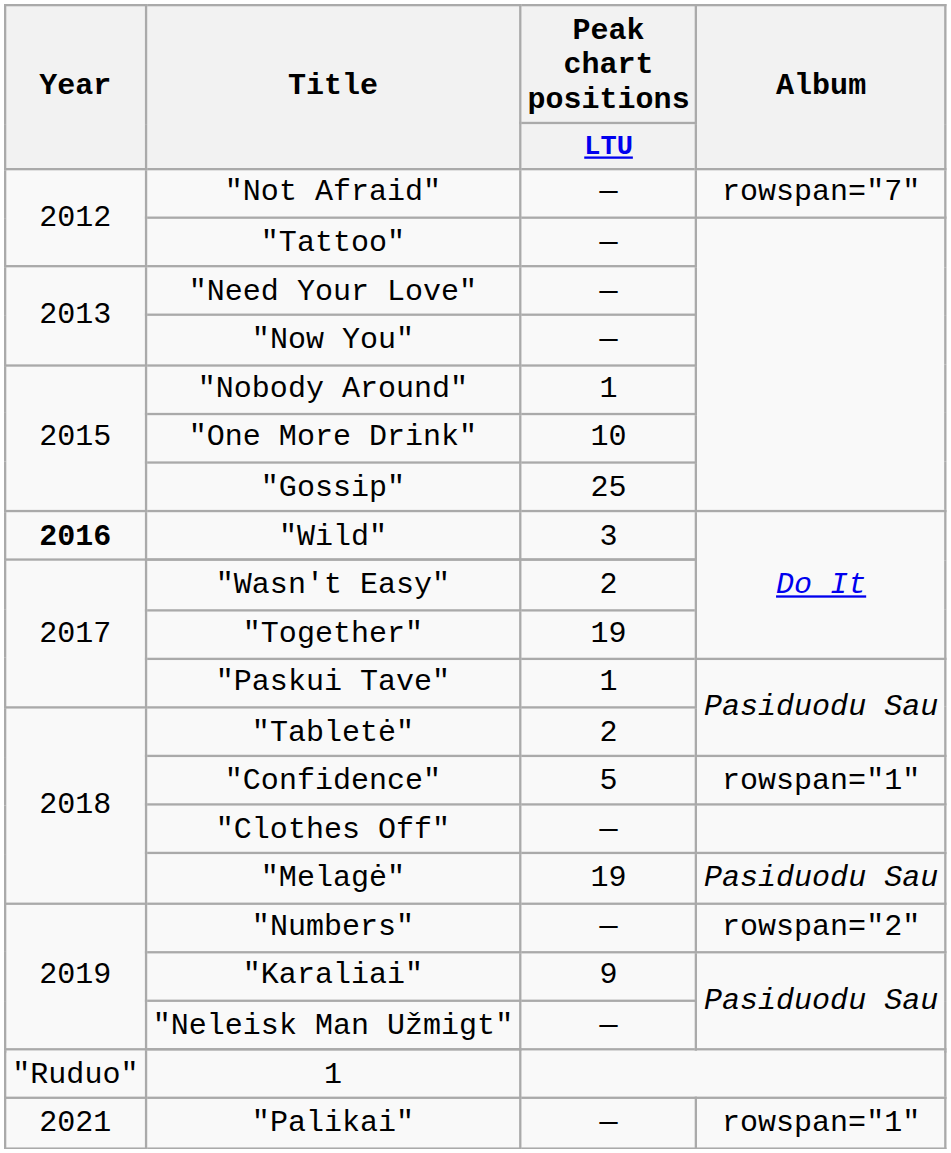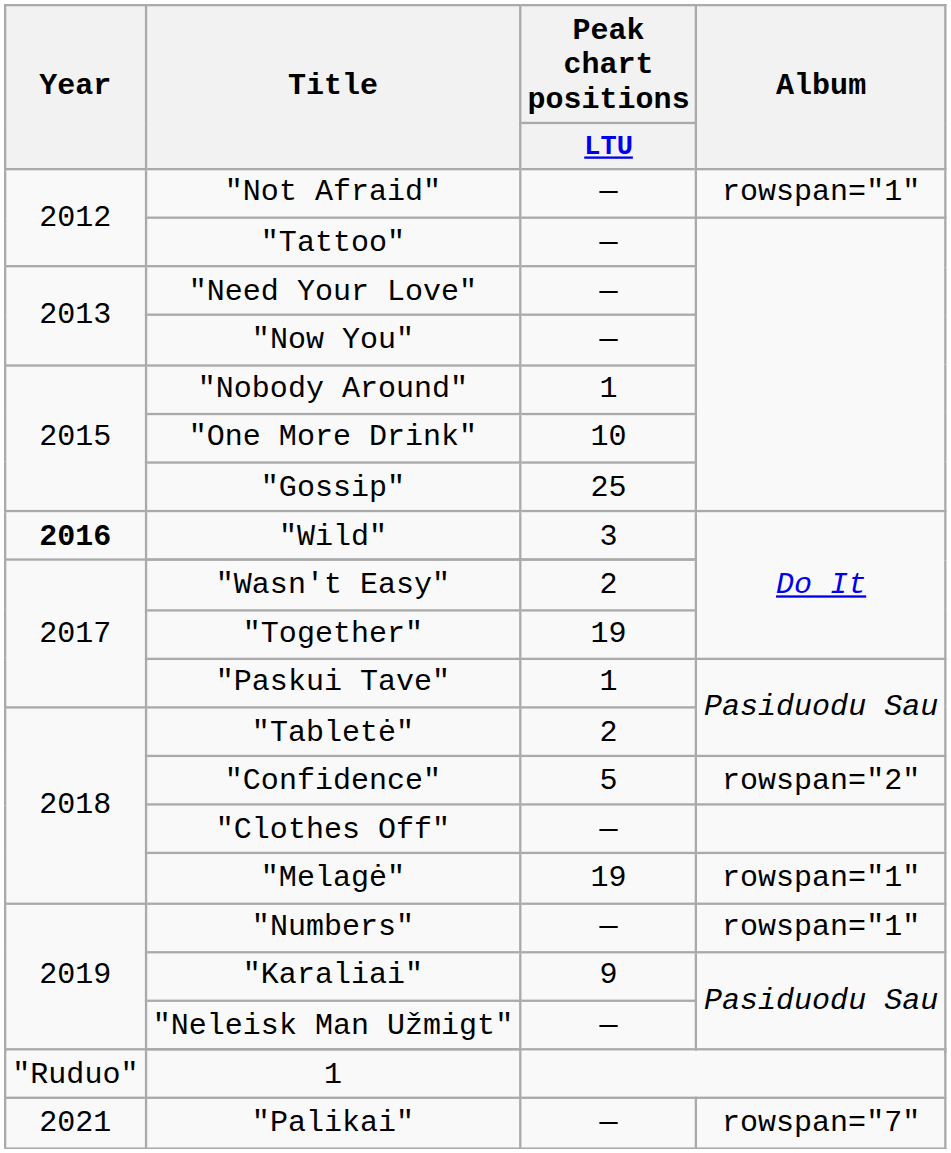(821, 193) rowspan="7" -> (821, 193) rowspan="1"
(821, 781) rowspan="1" -> (821, 781) rowspan="2"
(821, 878) Pasiduodu Sau -> (821, 878) rowspan="1"
(821, 927) rowspan="2" -> (821, 927) rowspan="1"
(821, 1123) rowspan="1" -> (821, 1123) rowspan="7"
